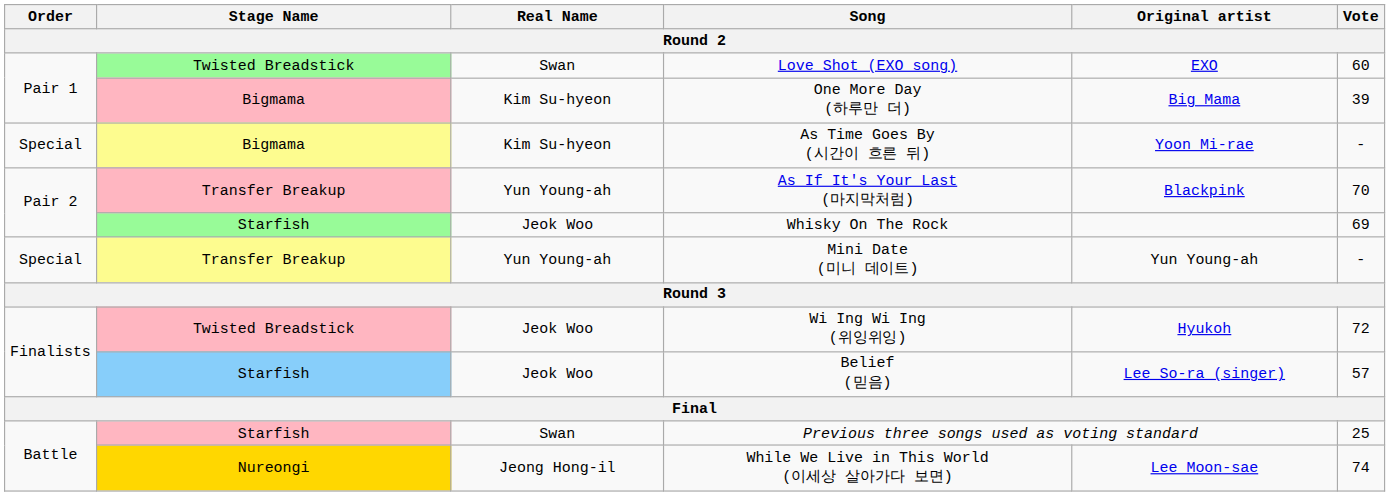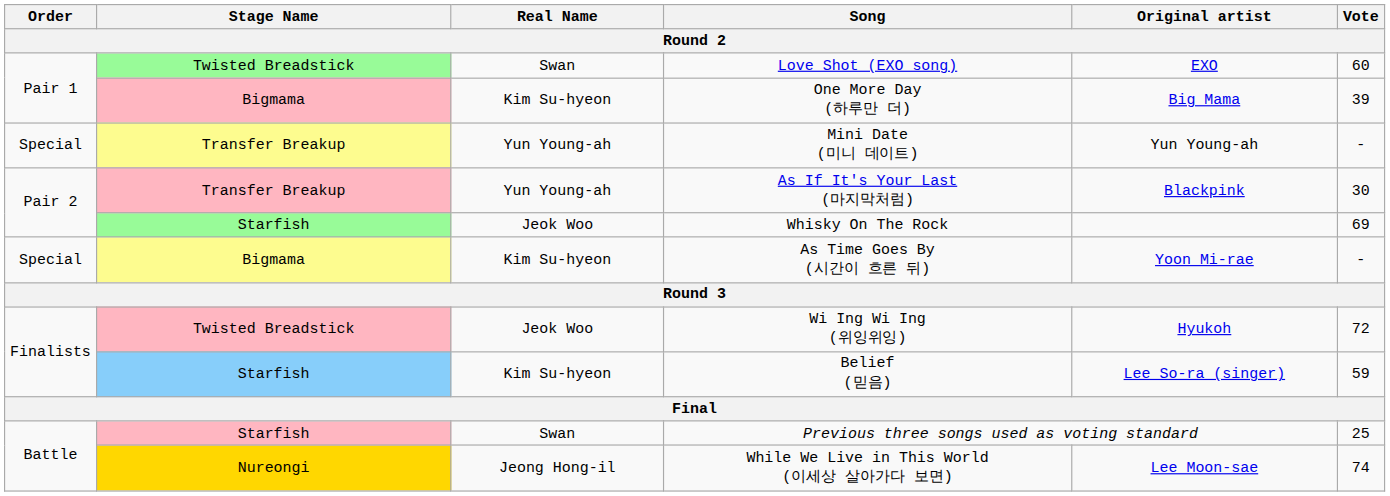rows swapped: (868, 145) <-> (868, 259)
(1361, 190) 70 -> (1361, 190) 30
(557, 374) Jeok Woo -> (557, 374) Kim Su-hyeon
(1361, 374) 57 -> (1361, 374) 59
